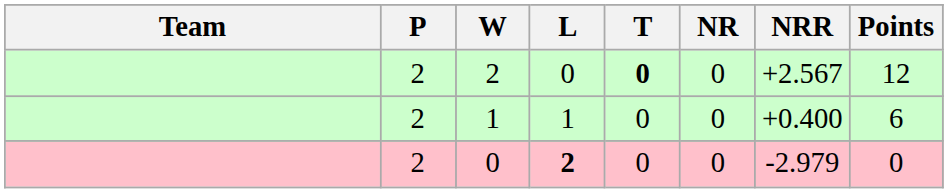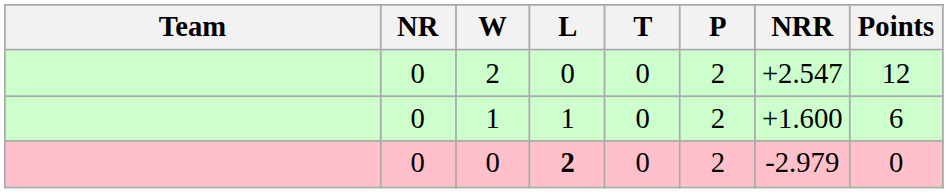columns swapped: (418, 27) <-> (718, 27)
(643, 72) bold -> (643, 72) normal
(802, 72) +2.567 -> (802, 72) +2.547
(802, 118) +0.400 -> (802, 118) +1.600
